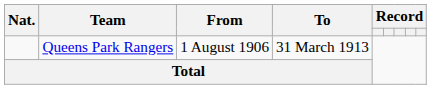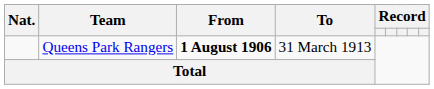(225, 47) normal -> (226, 47) bold
